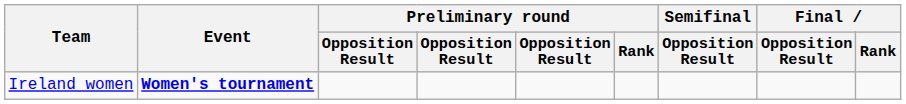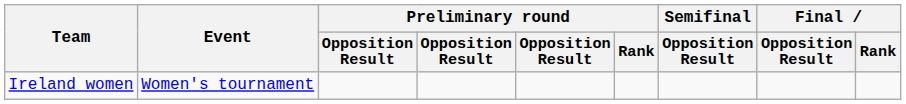(228, 85) bold -> (228, 85) normal
